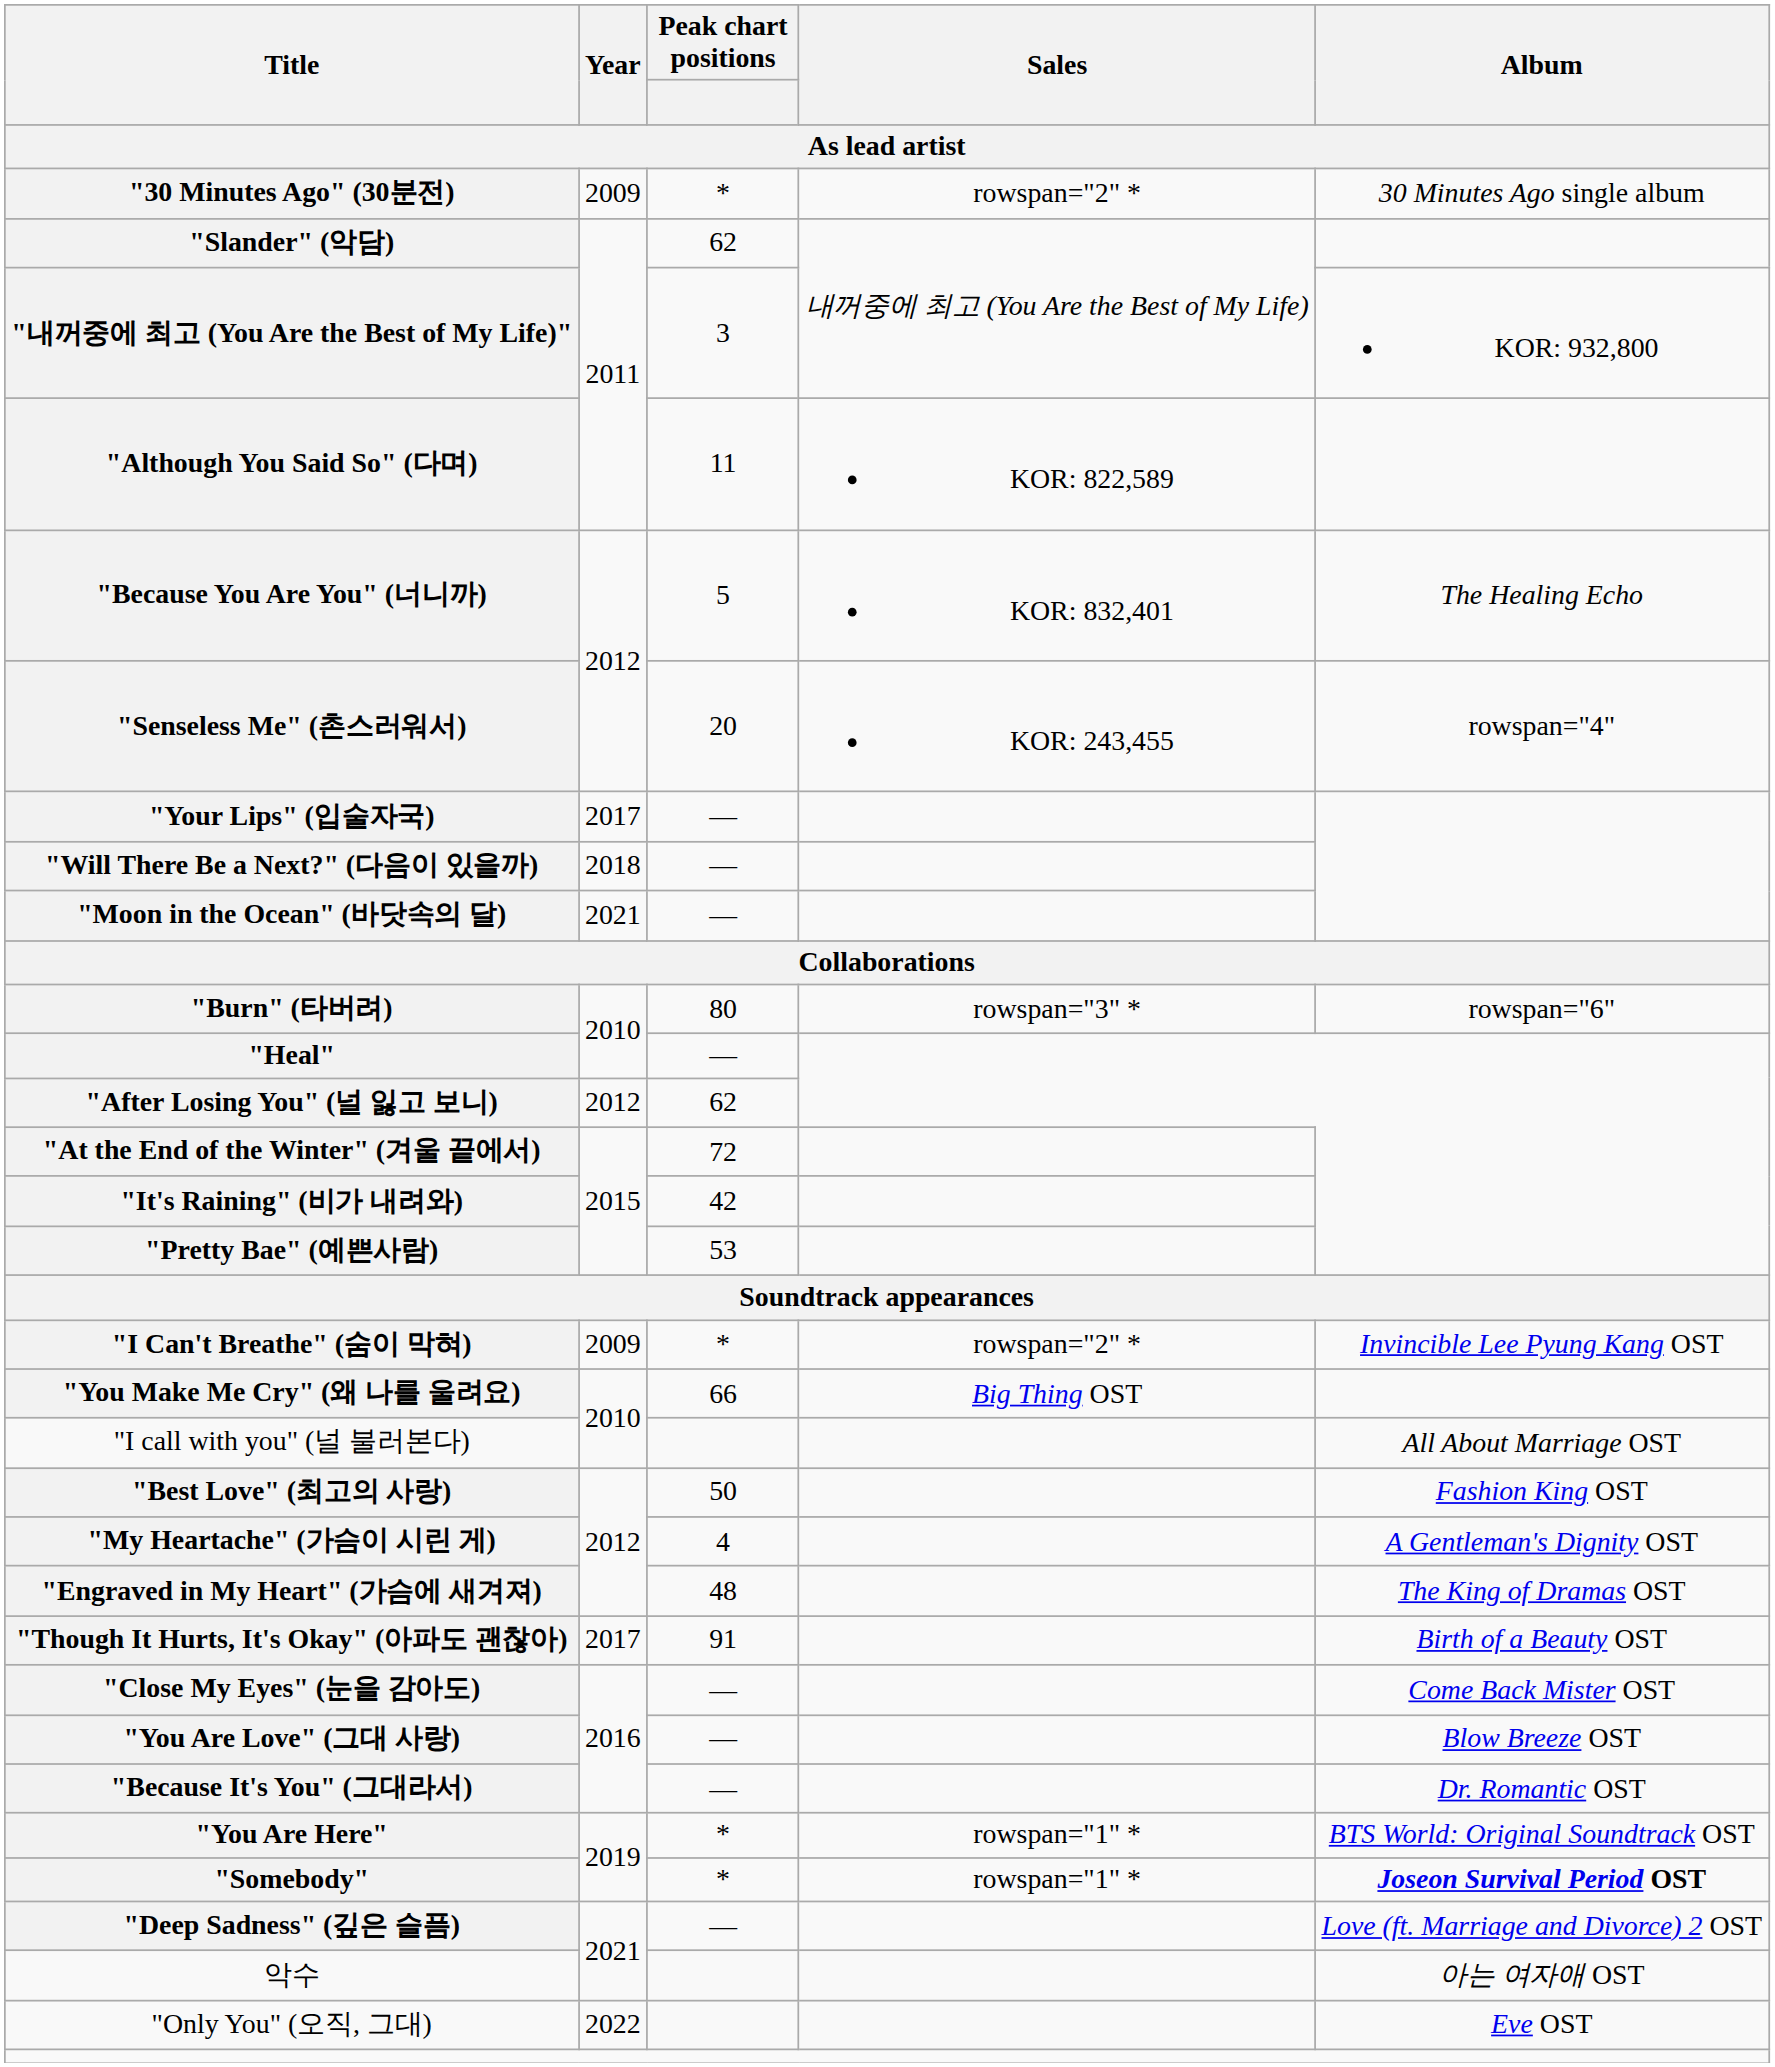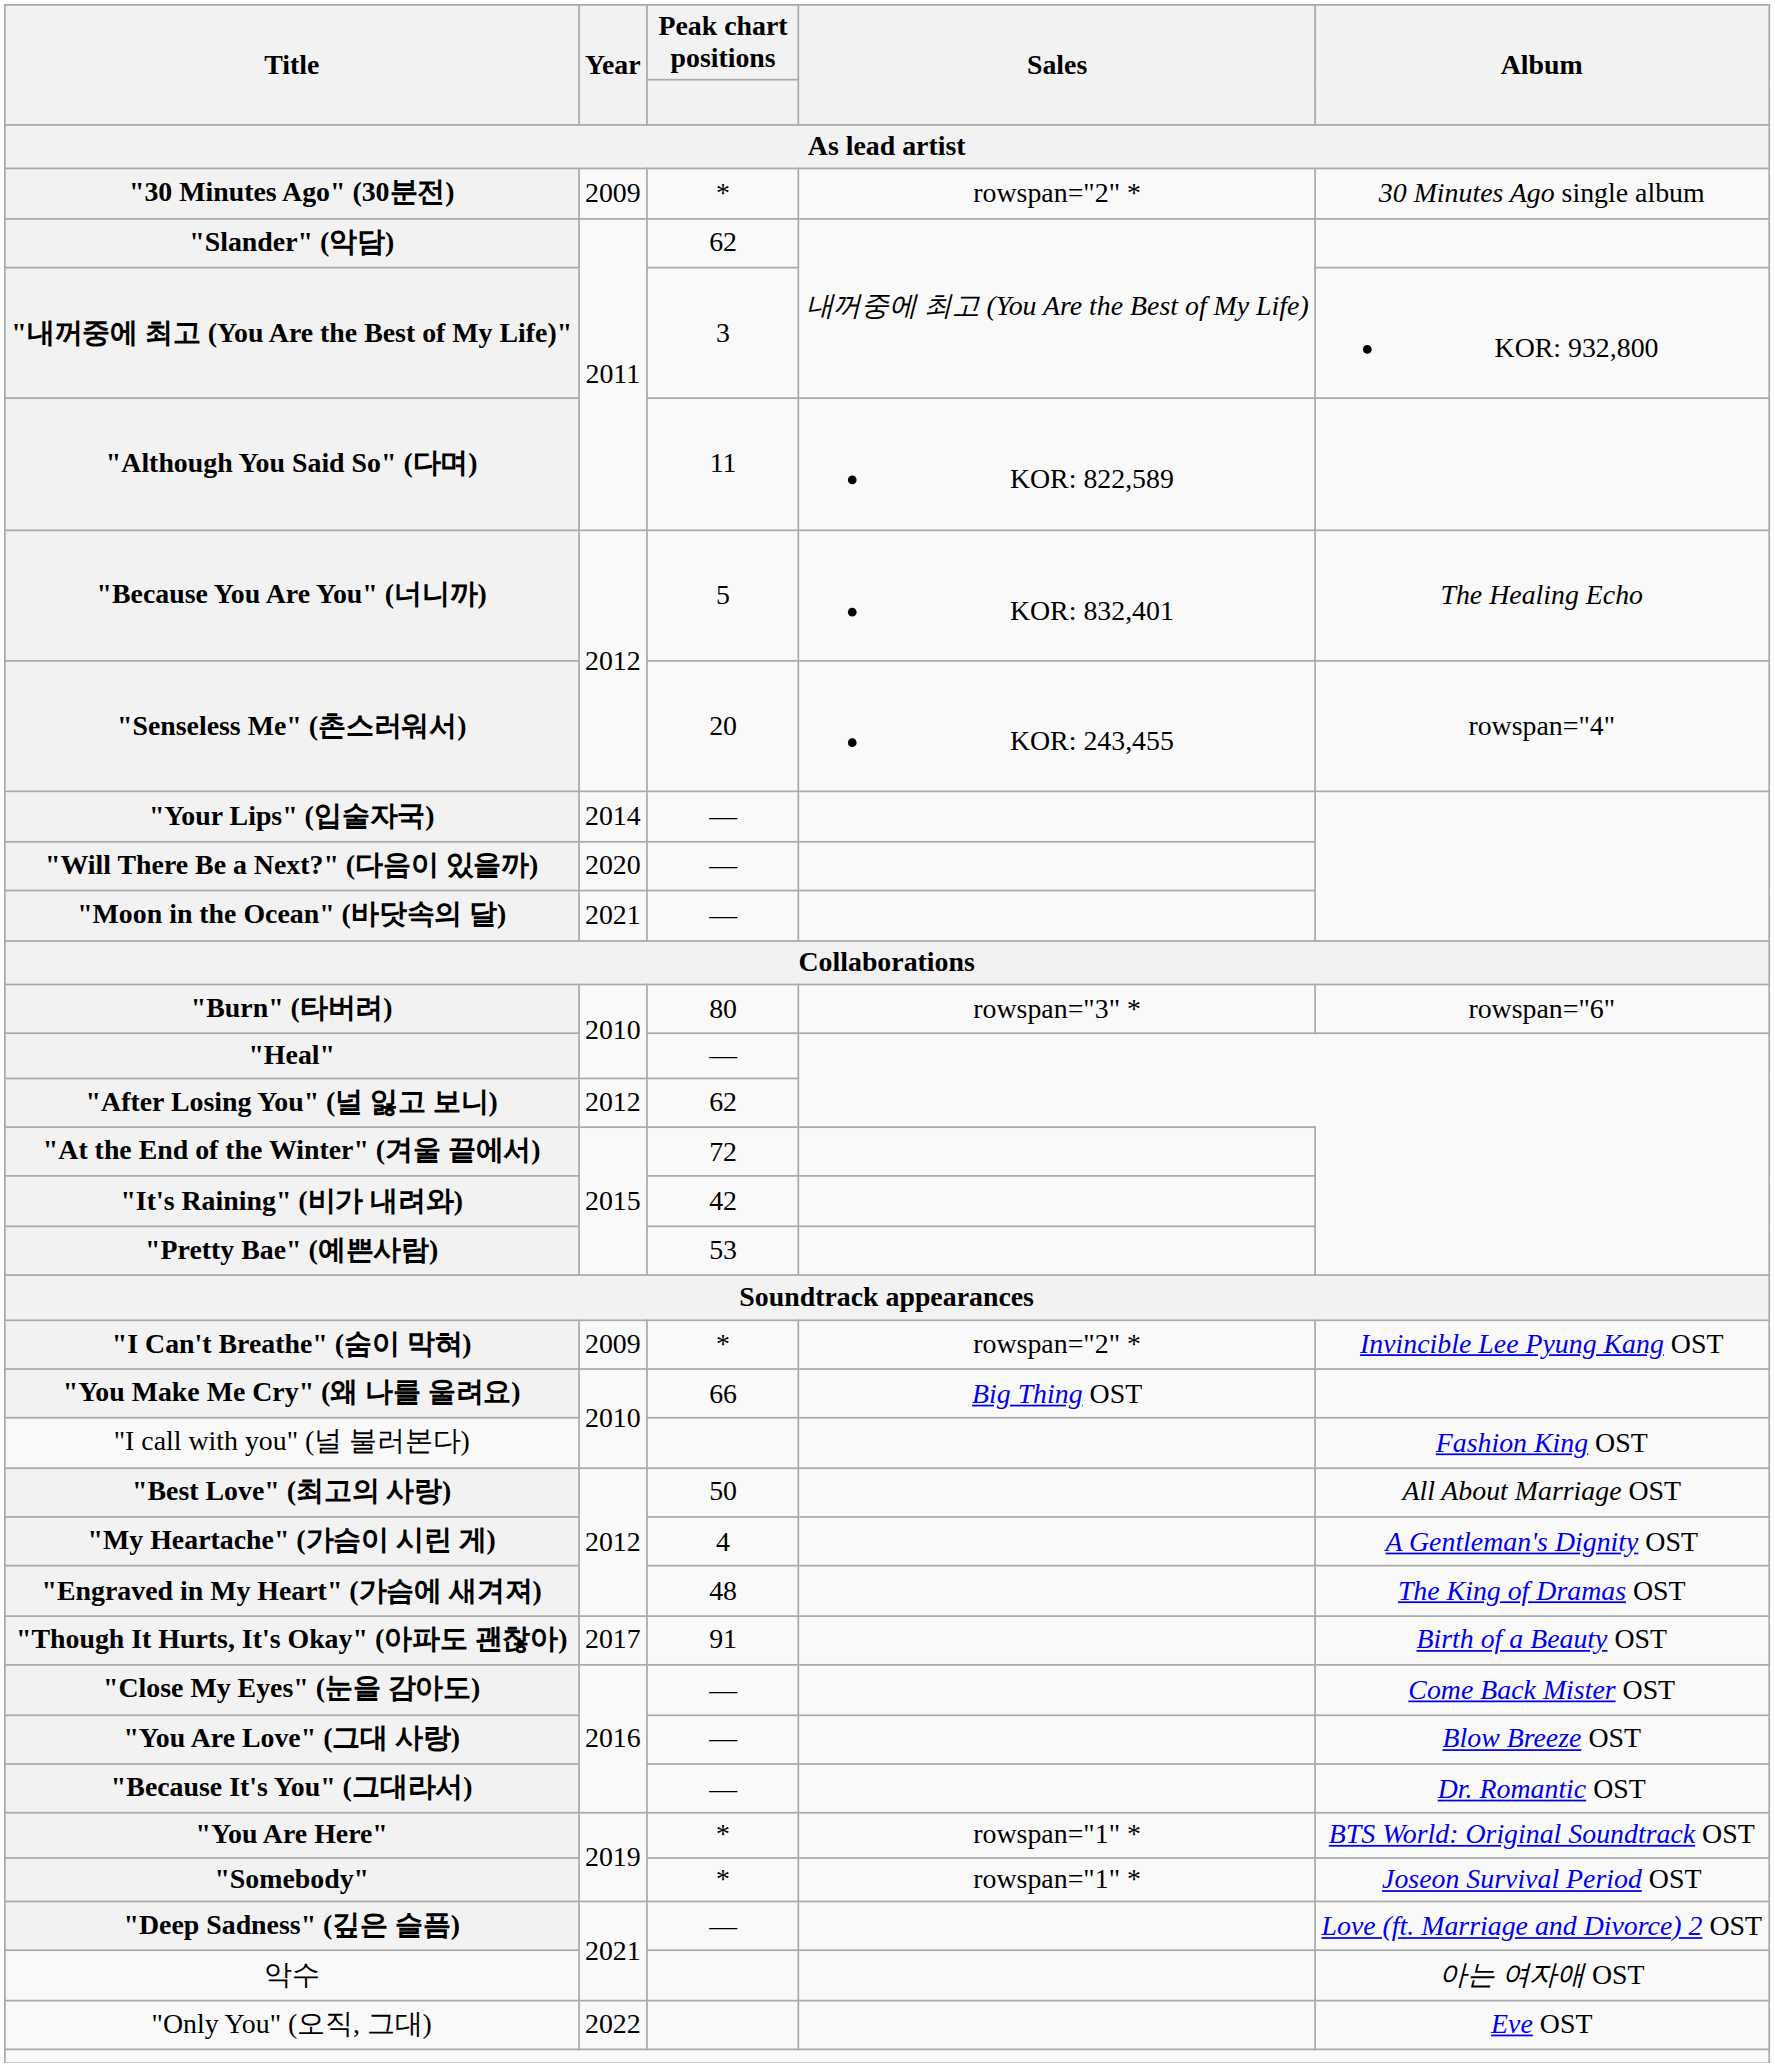(613, 816) 2017 -> (613, 816) 2014
(613, 865) 2018 -> (613, 865) 2020
(1542, 1442) All About Marriage OST -> (1542, 1442) Fashion King OST
(1542, 1491) Fashion King OST -> (1542, 1491) All About Marriage OST
(1542, 1879) bold -> (1542, 1879) normal
